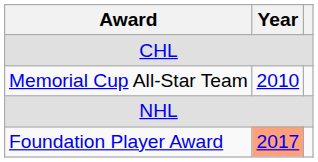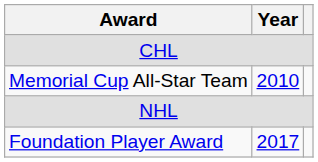(278, 141) lightsalmon background -> (278, 141) no background
